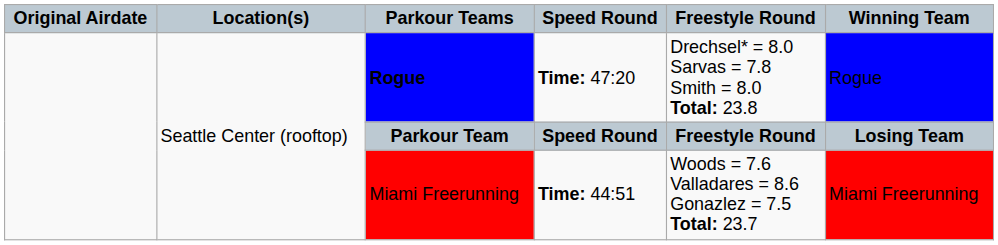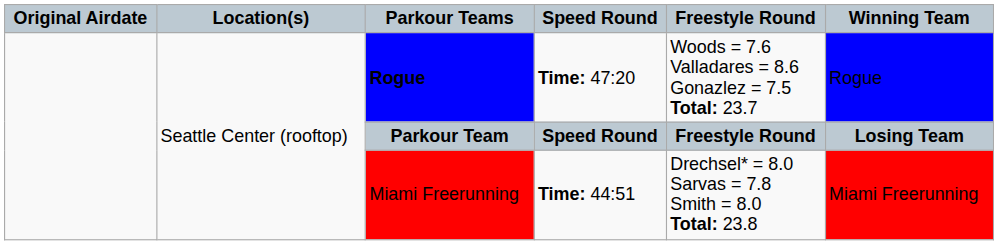(732, 77) Drechsel* = 8.0 Sarvas = 7.8 Smith = 8.0 Total: 23.8 -> (735, 77) Woods = 7.6 Valladares = 8.6 Gonazlez = 7.5 Total: 23.7
(735, 194) Woods = 7.6 Valladares = 8.6 Gonazlez = 7.5 Total: 23.7 -> (732, 194) Drechsel* = 8.0 Sarvas = 7.8 Smith = 8.0 Total: 23.8
